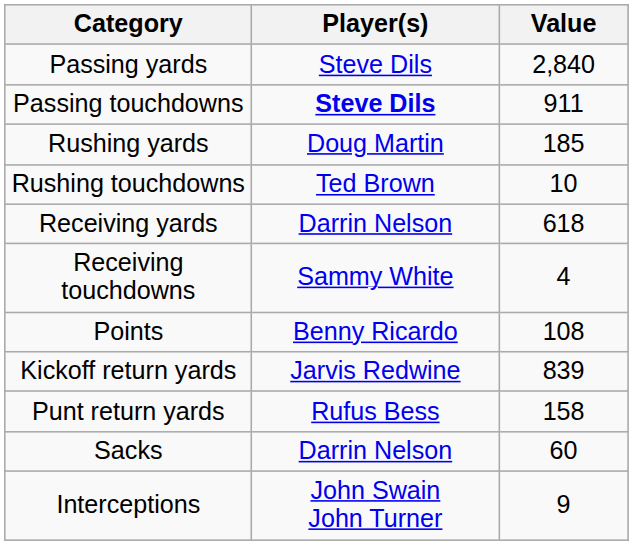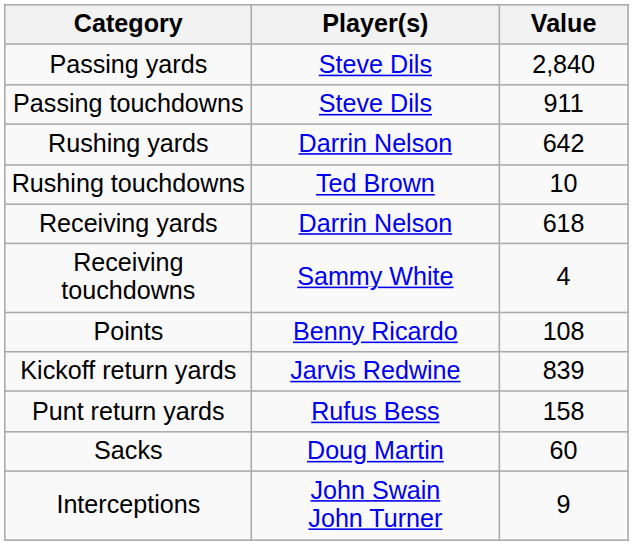(375, 104) bold -> (375, 104) normal
(375, 143) Doug Martin -> (375, 143) Darrin Nelson
(564, 143) 185 -> (564, 143) 642
(375, 451) Darrin Nelson -> (375, 451) Doug Martin
